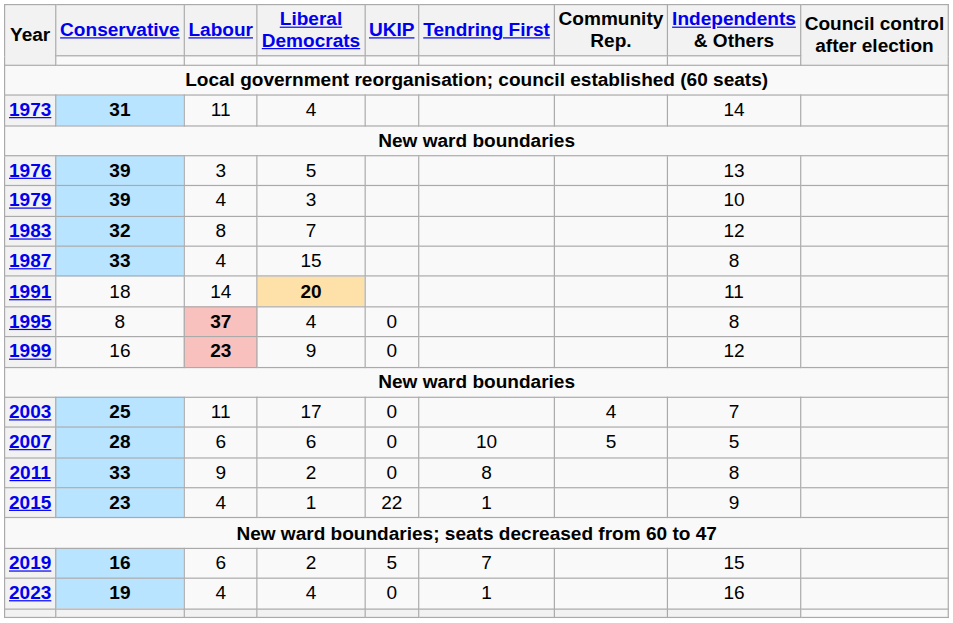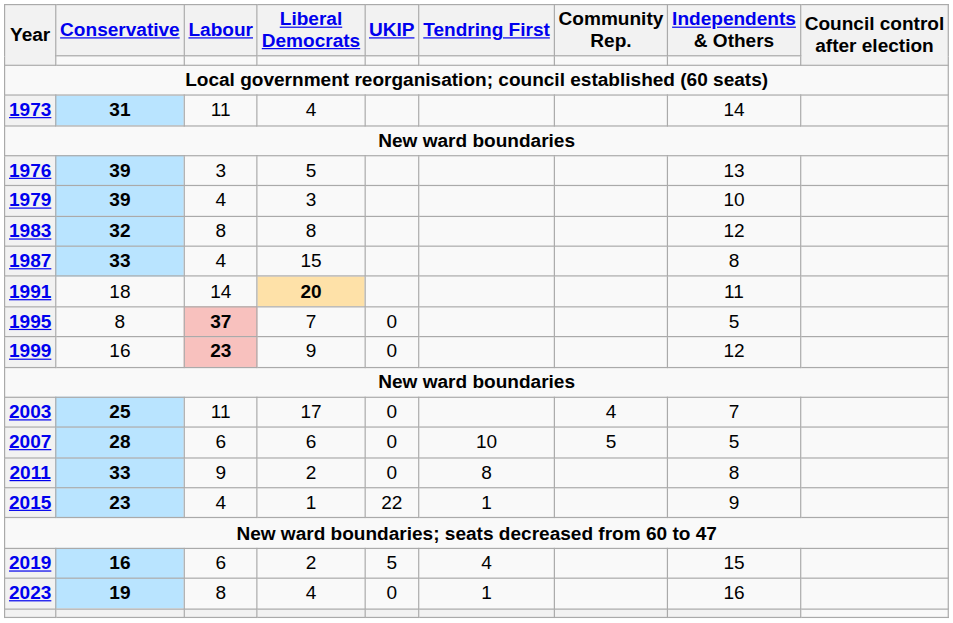(311, 230) 7 -> (311, 230) 8
(311, 321) 4 -> (311, 321) 7
(734, 321) 8 -> (734, 321) 5
(487, 563) 7 -> (487, 563) 4
(221, 593) 4 -> (221, 593) 8
